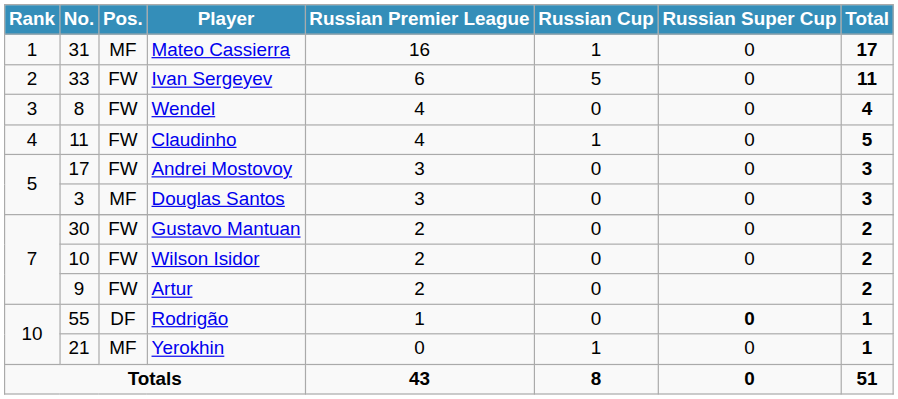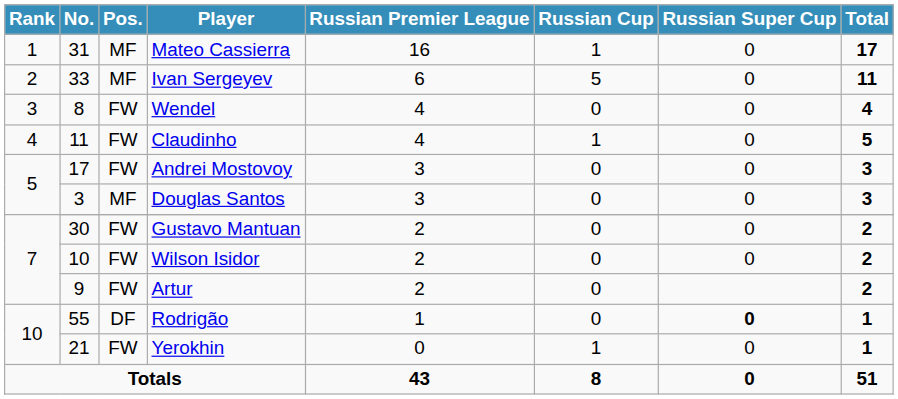(123, 79) FW -> (123, 79) MF
(123, 348) MF -> (123, 348) FW
